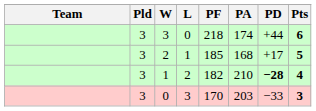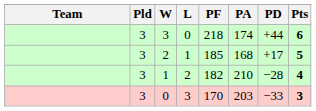(273, 75) bold -> (273, 75) normal
